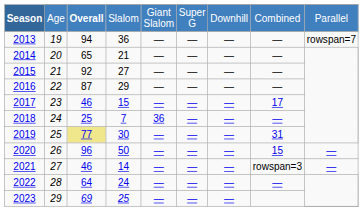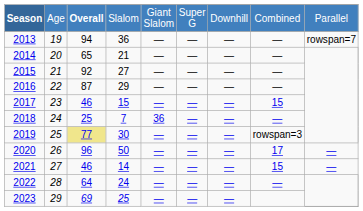(277, 103) 17 -> (277, 103) 15
(277, 135) 31 -> (277, 135) rowspan=3
(277, 151) 15 -> (277, 151) 17
(277, 167) rowspan=3 -> (277, 167) 15
